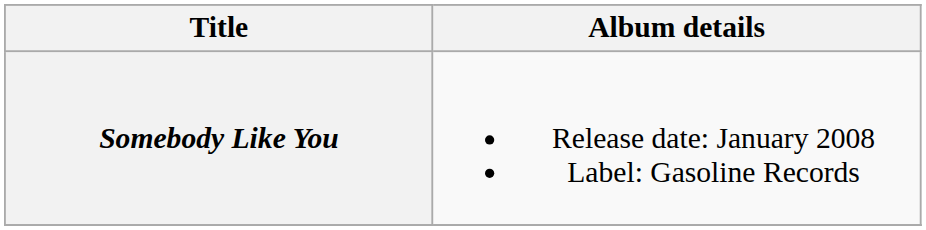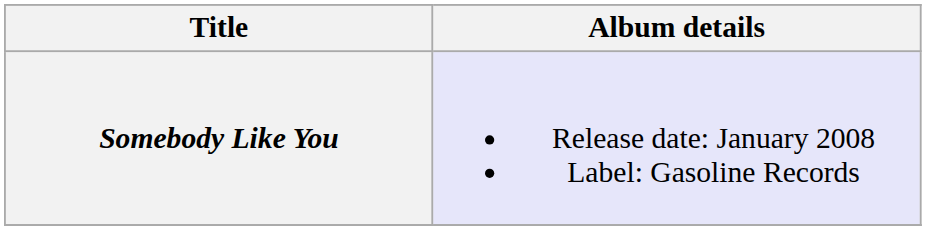(677, 155) no background -> (677, 155) lavender background
